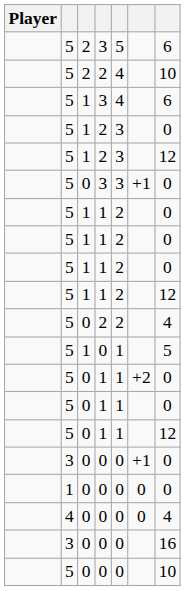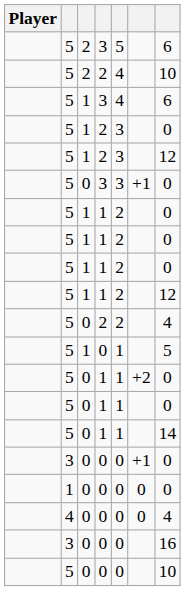(167, 433) 12 -> (167, 433) 14
